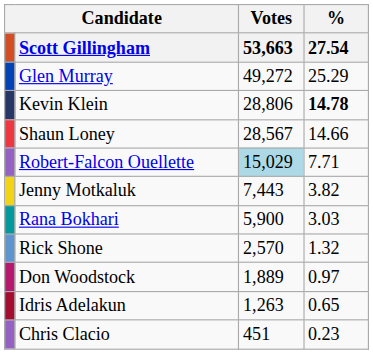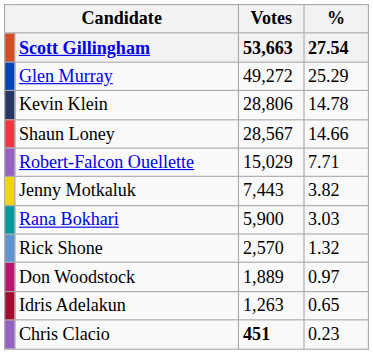(328, 104) bold -> (328, 104) normal
(268, 162) lightblue background -> (268, 162) no background
(257, 334) normal -> (257, 334) bold
